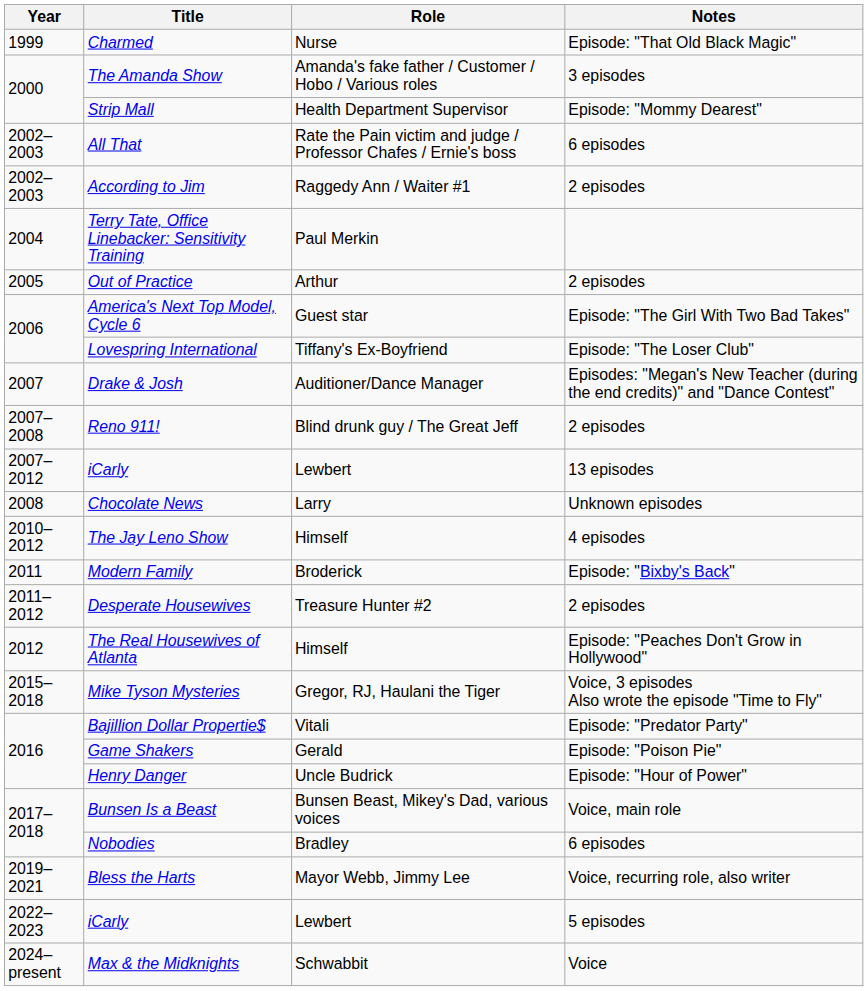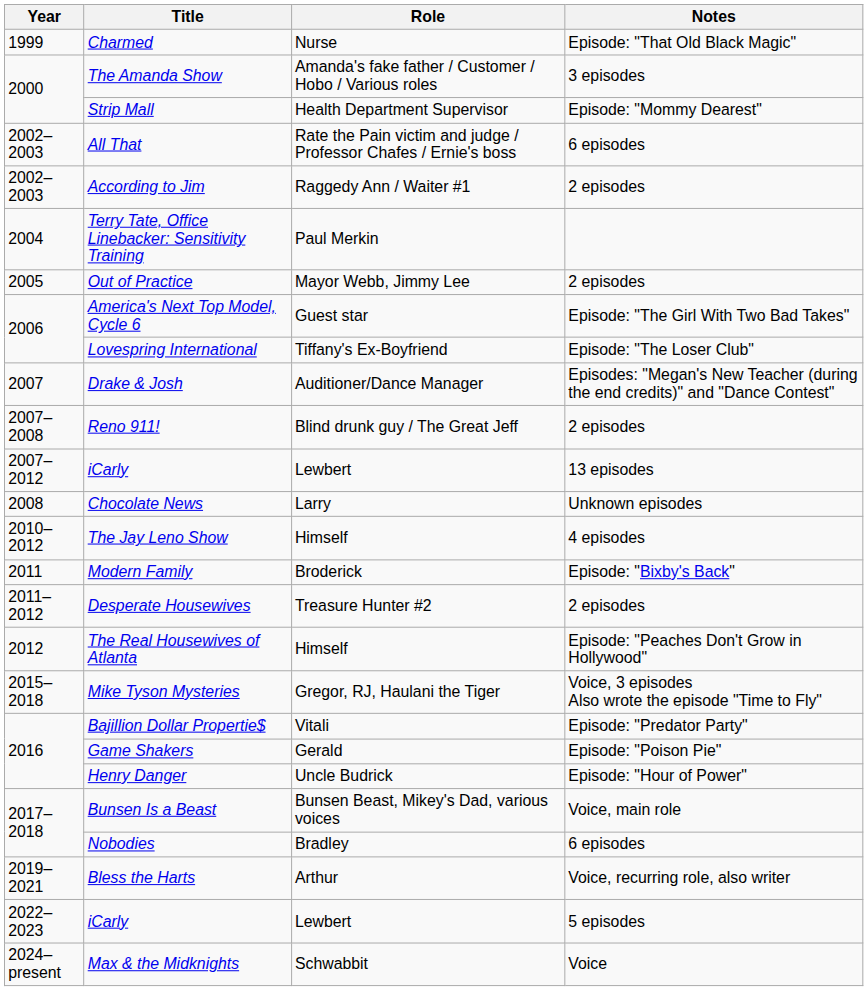(316, 282) Arthur -> (382, 282) Mayor Webb, Jimmy Lee
(382, 878) Mayor Webb, Jimmy Lee -> (316, 878) Arthur
